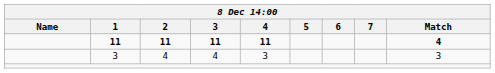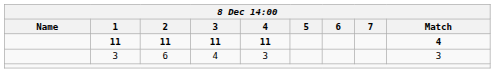(165, 56) 4 -> (165, 56) 6
